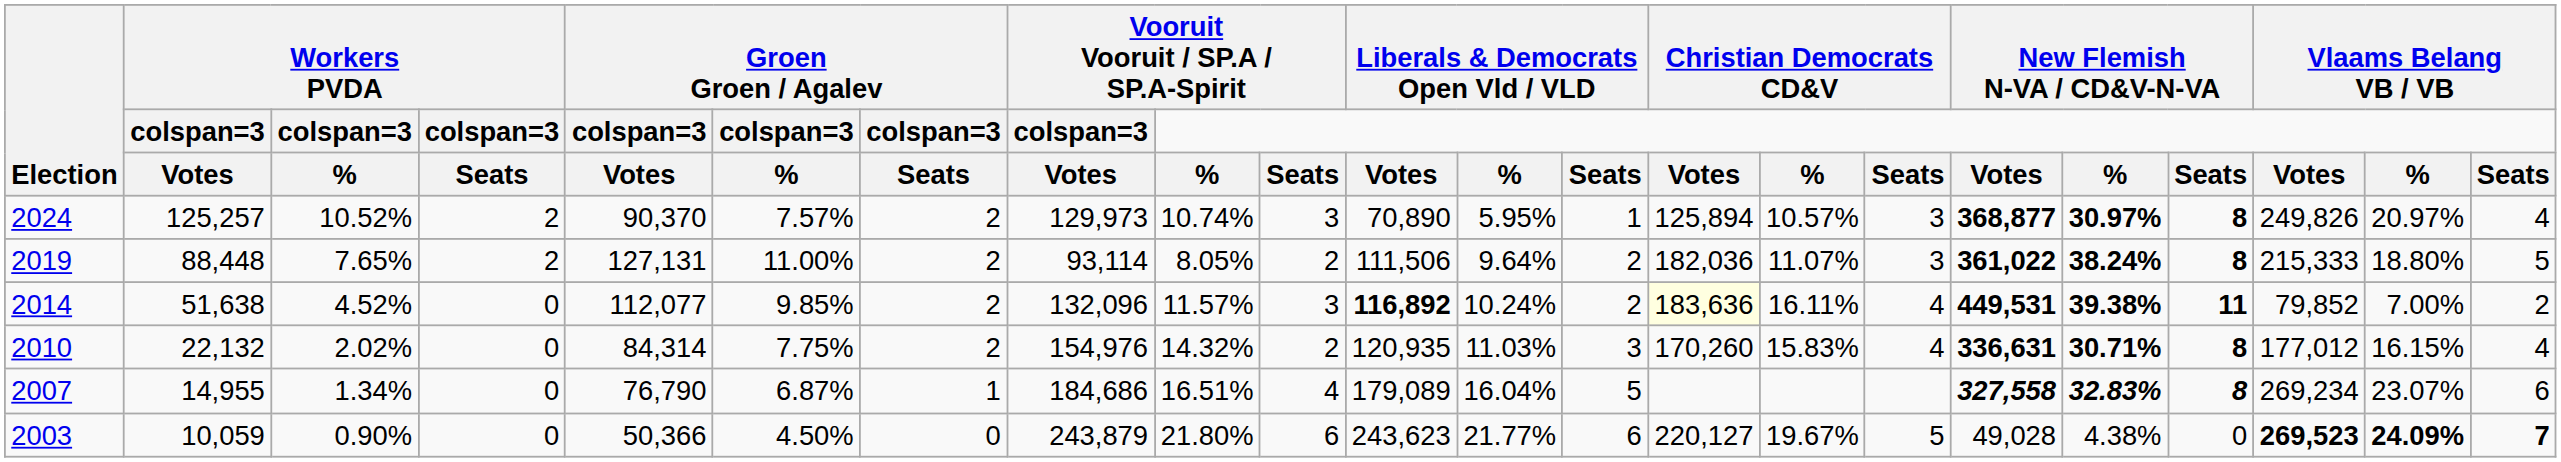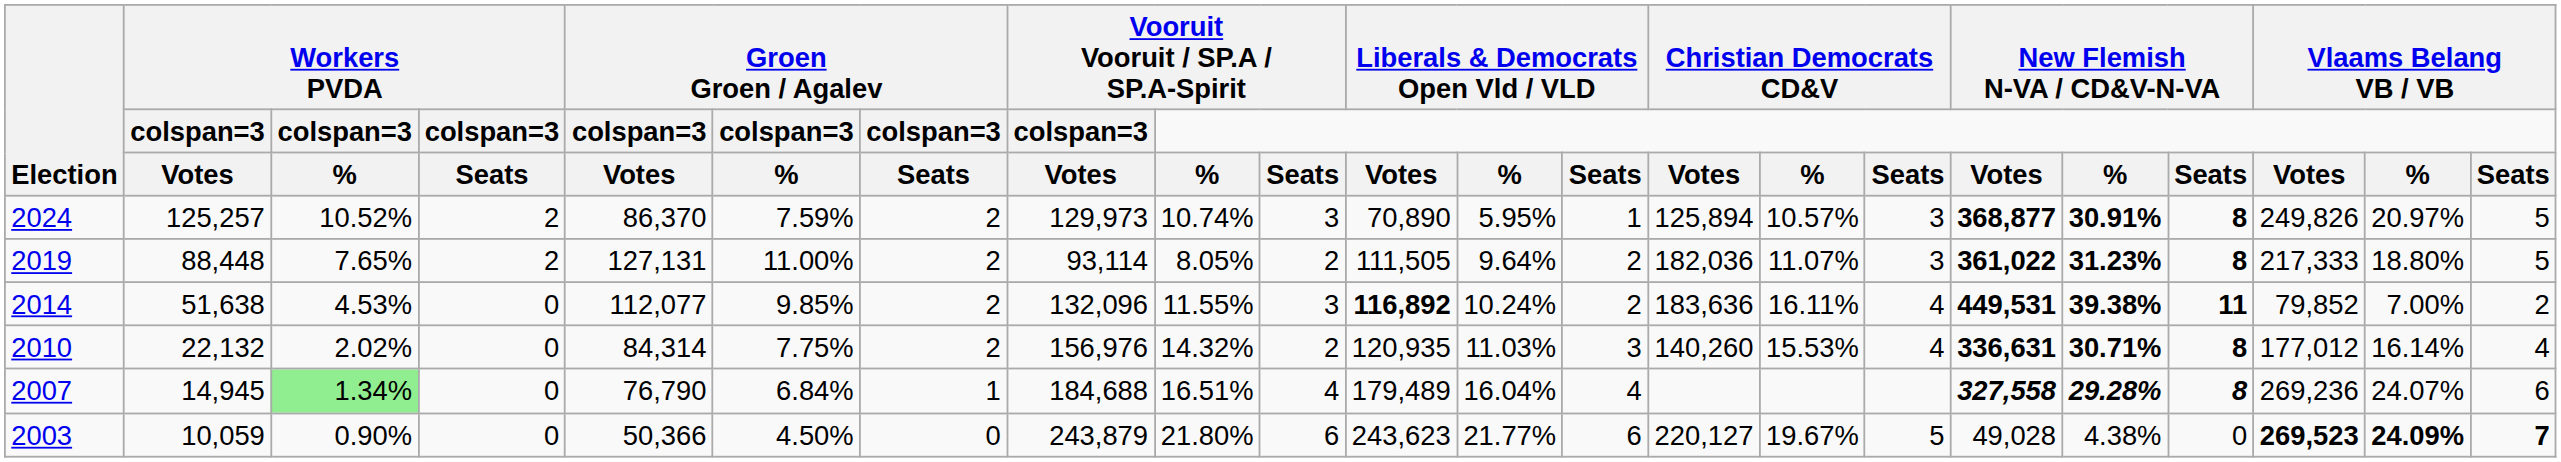(665, 218) 90,370 -> (665, 218) 86,370
(815, 218) 7.57% -> (815, 218) 7.59%
(2115, 218) 30.97% -> (2115, 218) 30.91%
(2542, 218) 4 -> (2542, 218) 5
(1403, 261) 111,506 -> (1403, 261) 111,505
(2115, 261) 38.24% -> (2115, 261) 31.23%
(2309, 261) 215,333 -> (2309, 261) 217,333
(373, 305) 4.52% -> (373, 305) 4.53%
(1208, 305) 11.57% -> (1208, 305) 11.55%
(1704, 305) lightyellow background -> (1704, 305) no background
(1099, 348) 154,976 -> (1099, 348) 156,976
(1704, 348) 170,260 -> (1704, 348) 140,260
(1812, 348) 15.83% -> (1812, 348) 15.53%
(2418, 348) 16.15% -> (2418, 348) 16.14%
(223, 391) 14,955 -> (223, 391) 14,945
(373, 391) no background -> (373, 391) lightgreen background
(815, 391) 6.87% -> (815, 391) 6.84%
(1099, 391) 184,686 -> (1099, 391) 184,688
(1401, 391) 179,089 -> (1401, 391) 179,489
(1634, 391) 5 -> (1634, 391) 4
(2115, 391) 32.83% -> (2115, 391) 29.28%
(2309, 391) 269,234 -> (2309, 391) 269,236
(2418, 391) 23.07% -> (2418, 391) 24.07%
